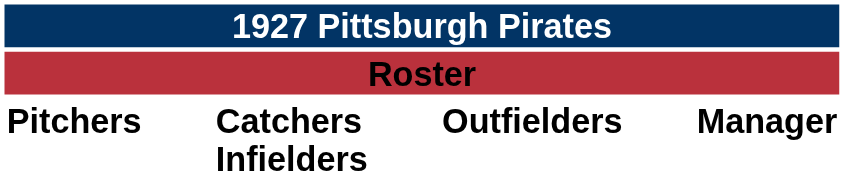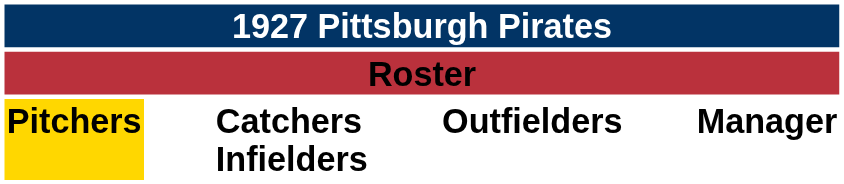(74, 120) no background -> (74, 120) gold background
